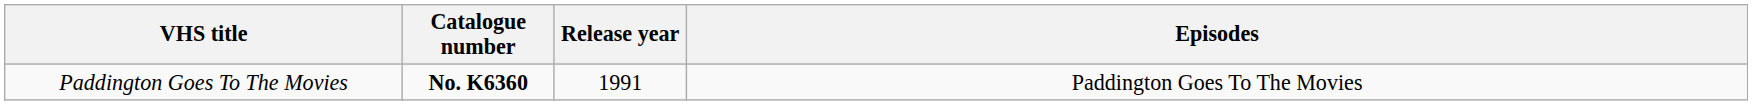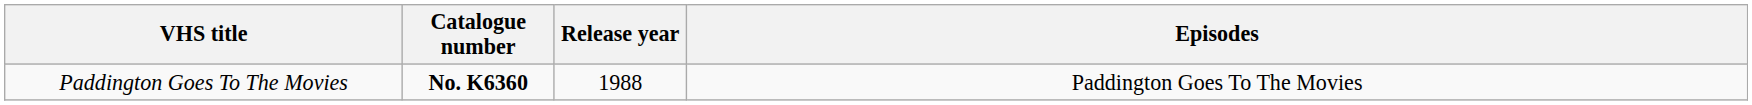(620, 81) 1991 -> (620, 81) 1988
